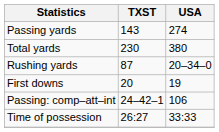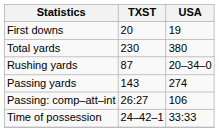rows swapped: (35, 83) <-> (42, 30)
(142, 100) 24–42–1 -> (134, 100) 26:27
(134, 118) 26:27 -> (142, 118) 24–42–1
